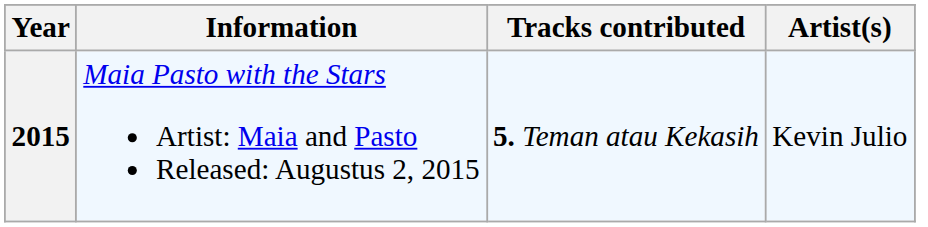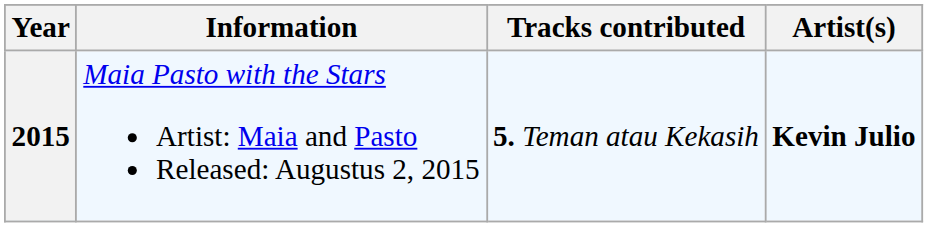(840, 135) normal -> (844, 135) bold
